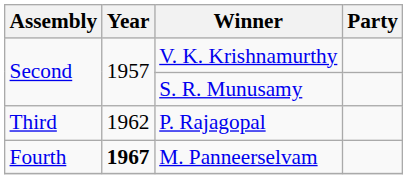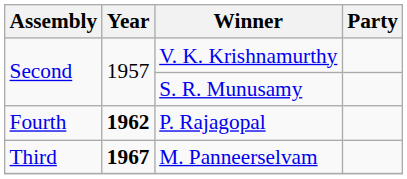(33, 122) Third -> (38, 122) Fourth
(128, 122) normal -> (128, 122) bold
(38, 156) Fourth -> (33, 156) Third
